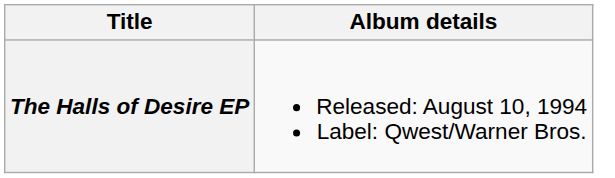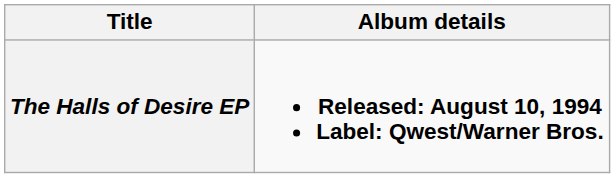(423, 119) normal -> (432, 119) bold
